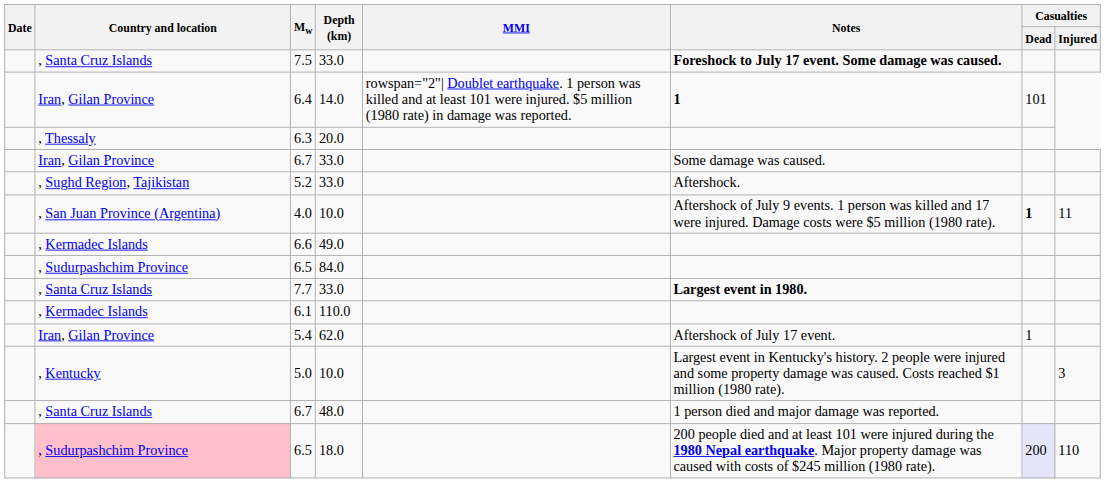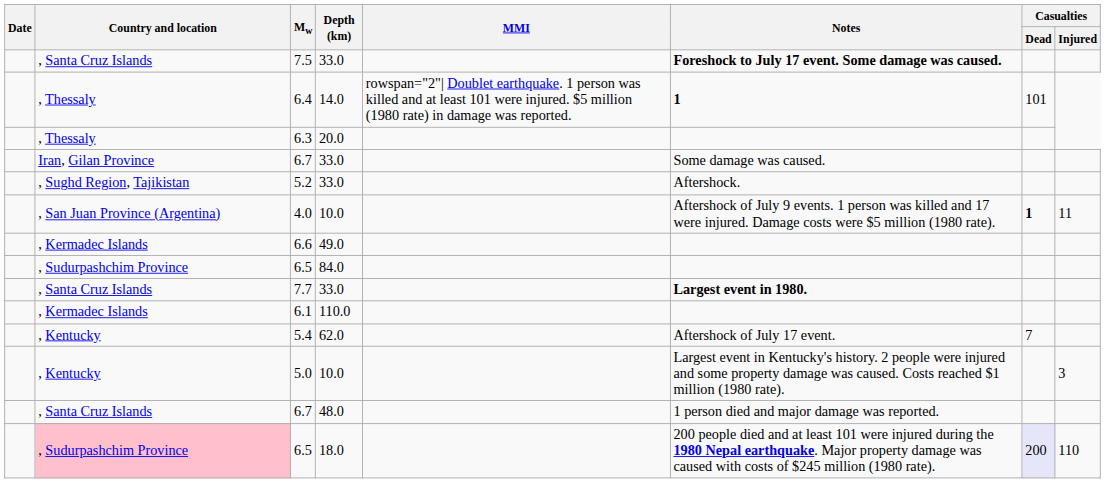(96, 99) Iran, Gilan Province -> (67, 99) , Thessaly
(96, 334) Iran, Gilan Province -> (69, 334) , Kentucky
(1029, 334) 1 -> (1029, 334) 7
